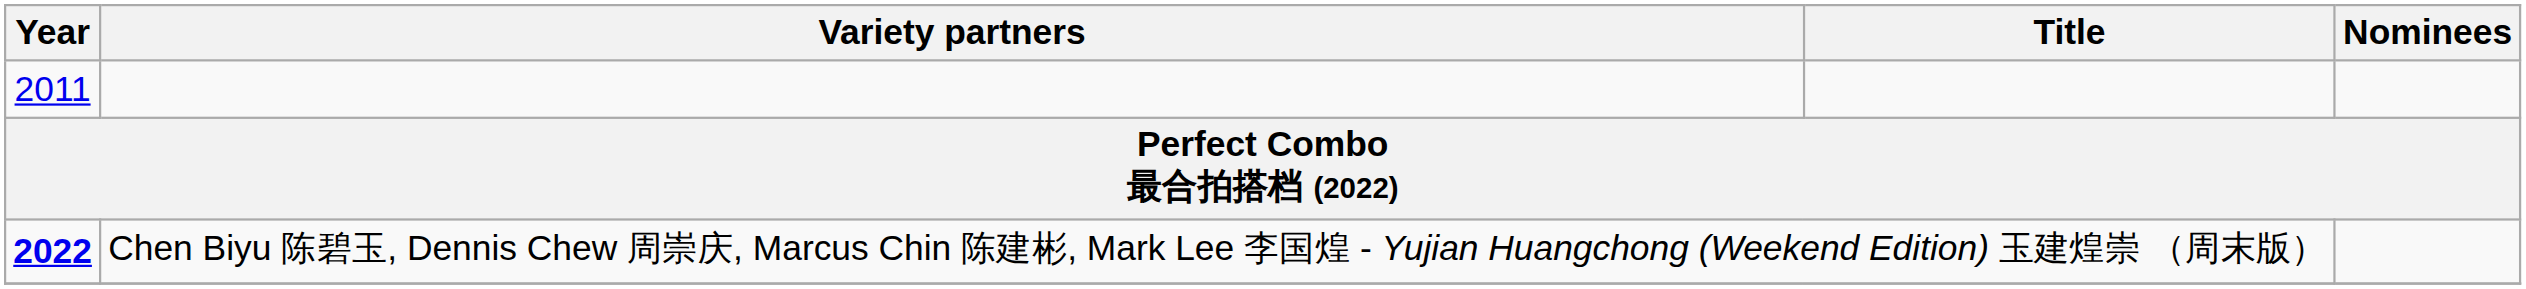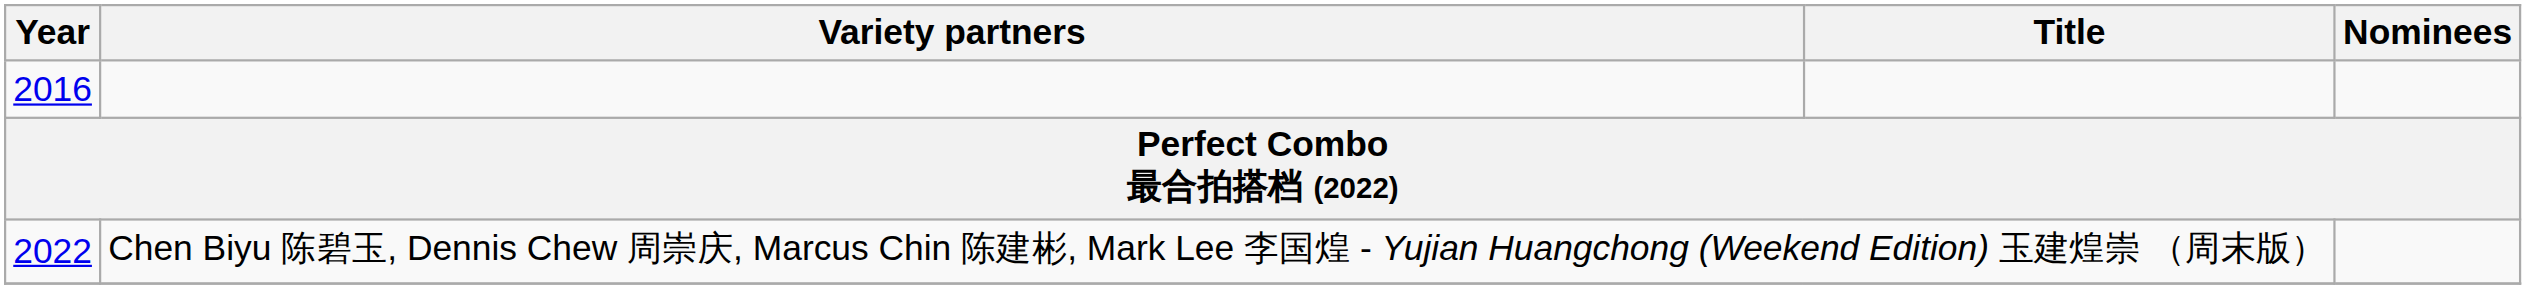(53, 88) 2011 -> (53, 88) 2016
(53, 250) bold -> (53, 250) normal
